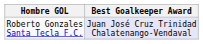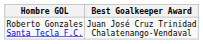(142, 28) lavender background -> (142, 28) no background
